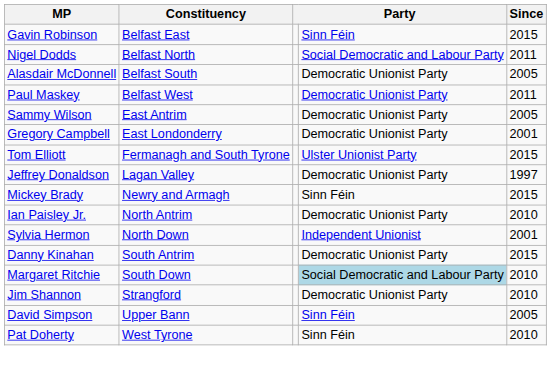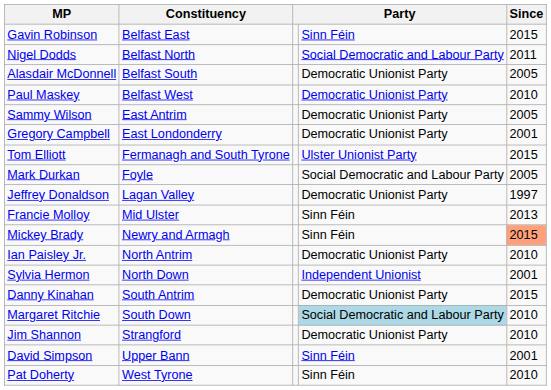(523, 94) 2011 -> (524, 94) 2010
+ row: (43, 174)
+ row: (48, 214)
(524, 194) no background -> (524, 235) lightsalmon background
(524, 315) 2005 -> (524, 355) 2001
